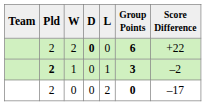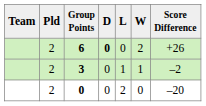columns swapped: (74, 21) <-> (133, 22)
(175, 48) +22 -> (175, 48) +26
(52, 69) bold -> (52, 69) normal
(175, 90) –17 -> (175, 90) –20
